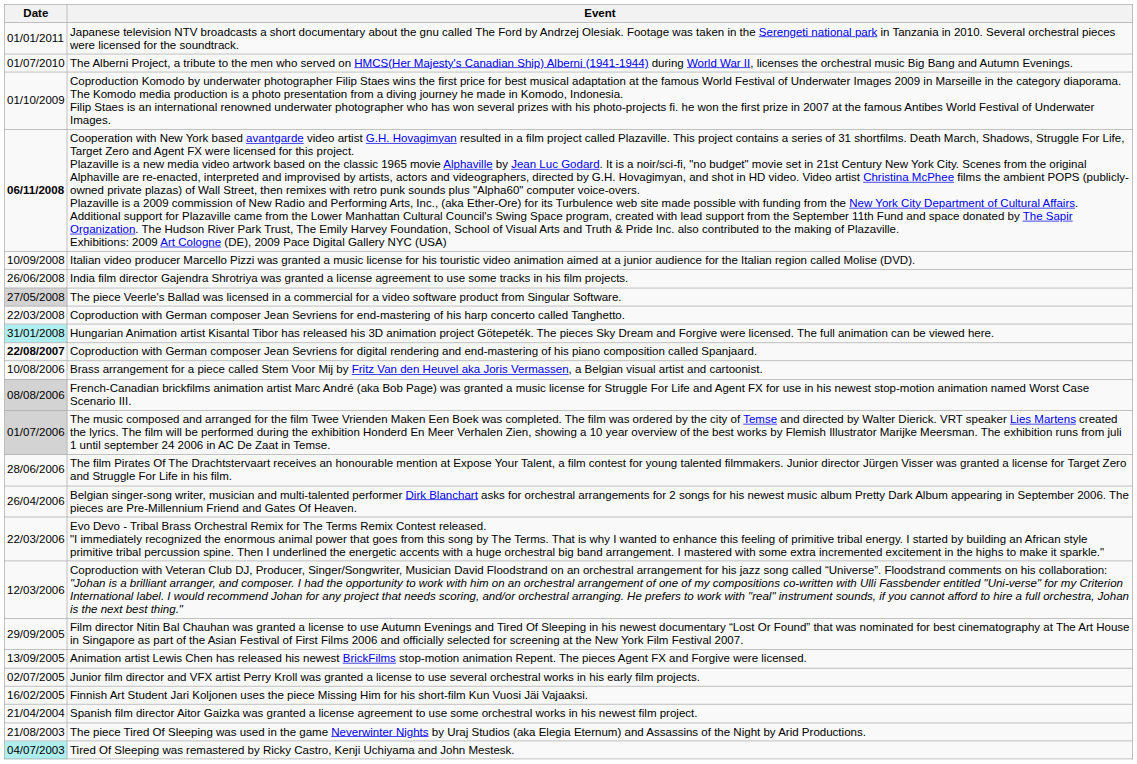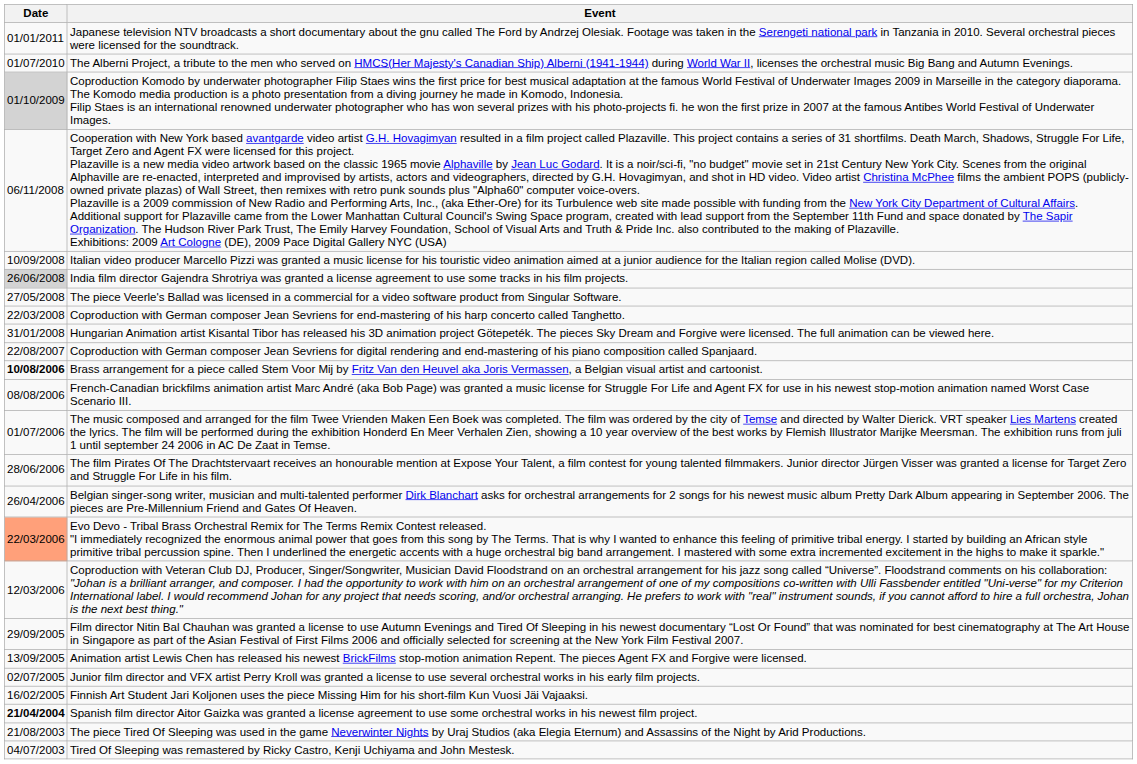(36, 100) no background -> (36, 100) lightgrey background
(36, 190) bold -> (35, 190) normal
(36, 278) no background -> (36, 278) lightgrey background
(36, 297) lightgrey background -> (36, 297) no background
(36, 333) paleturquoise background -> (36, 333) no background
(36, 351) bold -> (36, 351) normal
(36, 370) normal -> (36, 370) bold
(36, 394) lightgrey background -> (36, 394) no background
(36, 432) lightgrey background -> (36, 432) no background
(36, 539) no background -> (36, 539) lightsalmon background
(36, 713) normal -> (36, 713) bold
(36, 750) paleturquoise background -> (36, 750) no background
